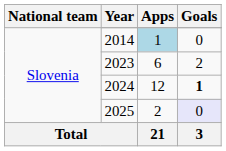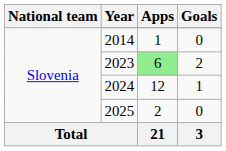(158, 39) lightblue background -> (158, 39) no background
(158, 63) no background -> (158, 63) lightgreen background
(199, 87) bold -> (199, 87) normal
(199, 110) lavender background -> (199, 110) no background
